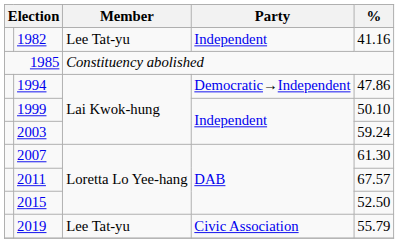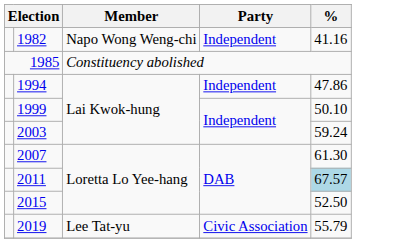(98, 39) Lee Tat-yu -> (131, 39) Napo Wong Weng-chi
(272, 86) Democratic→Independent -> (240, 86) Independent
(374, 179) no background -> (331, 179) lightblue background
